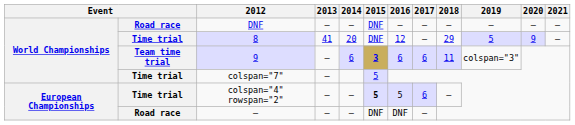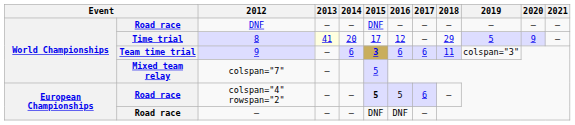(327, 39) no background -> (327, 39) lightyellow background
(376, 39) DNF -> (376, 39) 17
(157, 76) Time trial -> (158, 71) Mixed team relay
(157, 95) Time trial -> (158, 95) Road race
